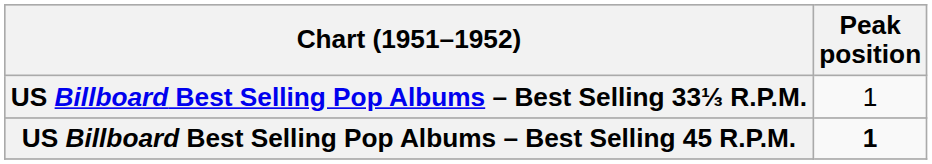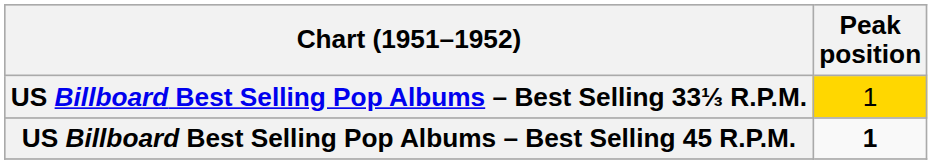(870, 96) no background -> (870, 96) gold background
